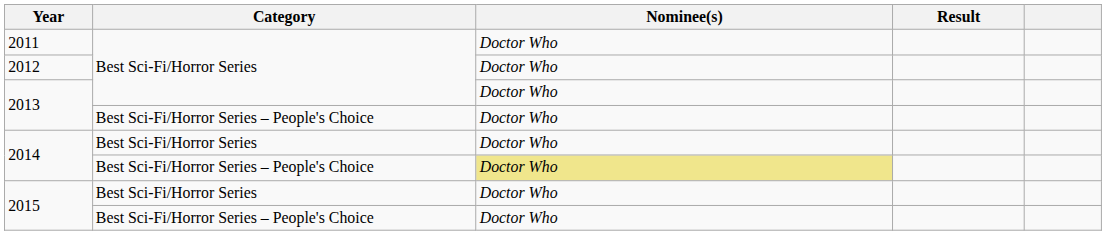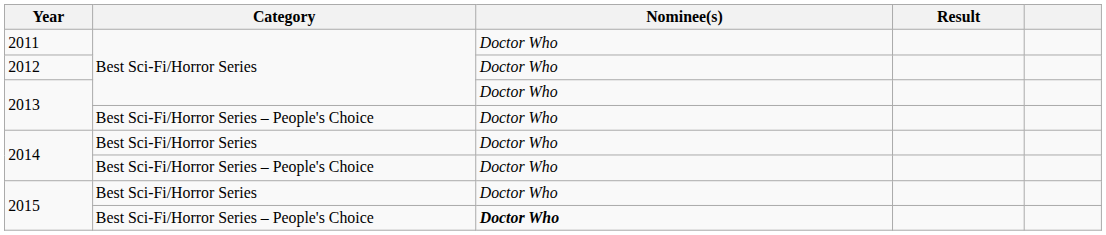(519, 167) khaki background -> (519, 167) no background
(519, 218) normal -> (519, 218) bold
